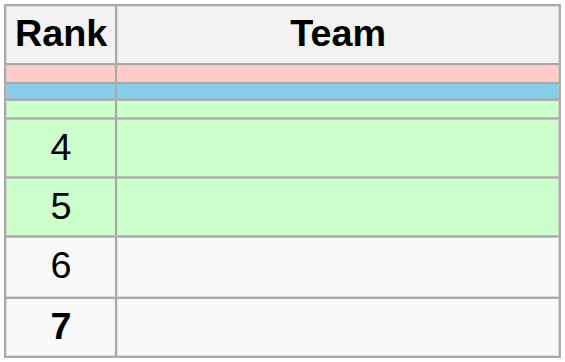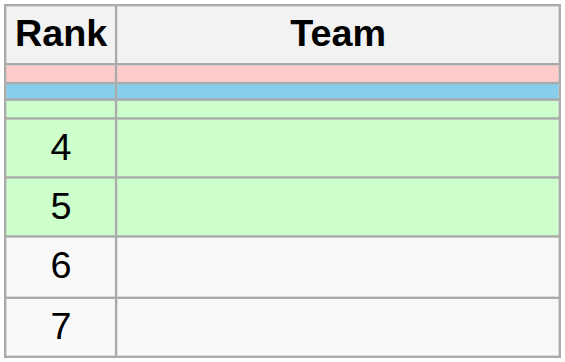(61, 326) bold -> (61, 326) normal
